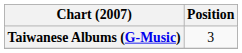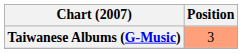(211, 37) no background -> (211, 37) lightsalmon background
